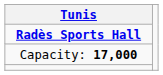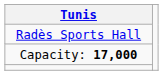(79, 34) bold -> (79, 34) normal
